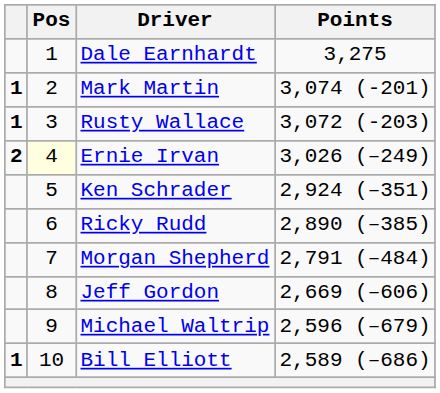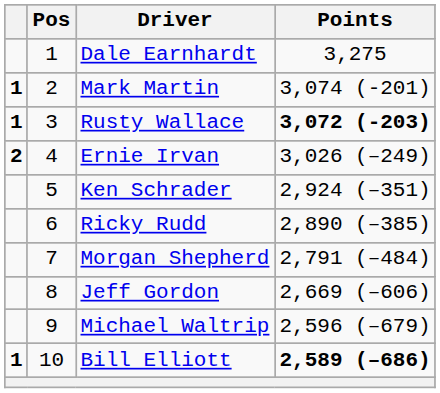(355, 124) normal -> (355, 124) bold
(52, 158) lightyellow background -> (52, 158) no background
(355, 361) normal -> (355, 361) bold
